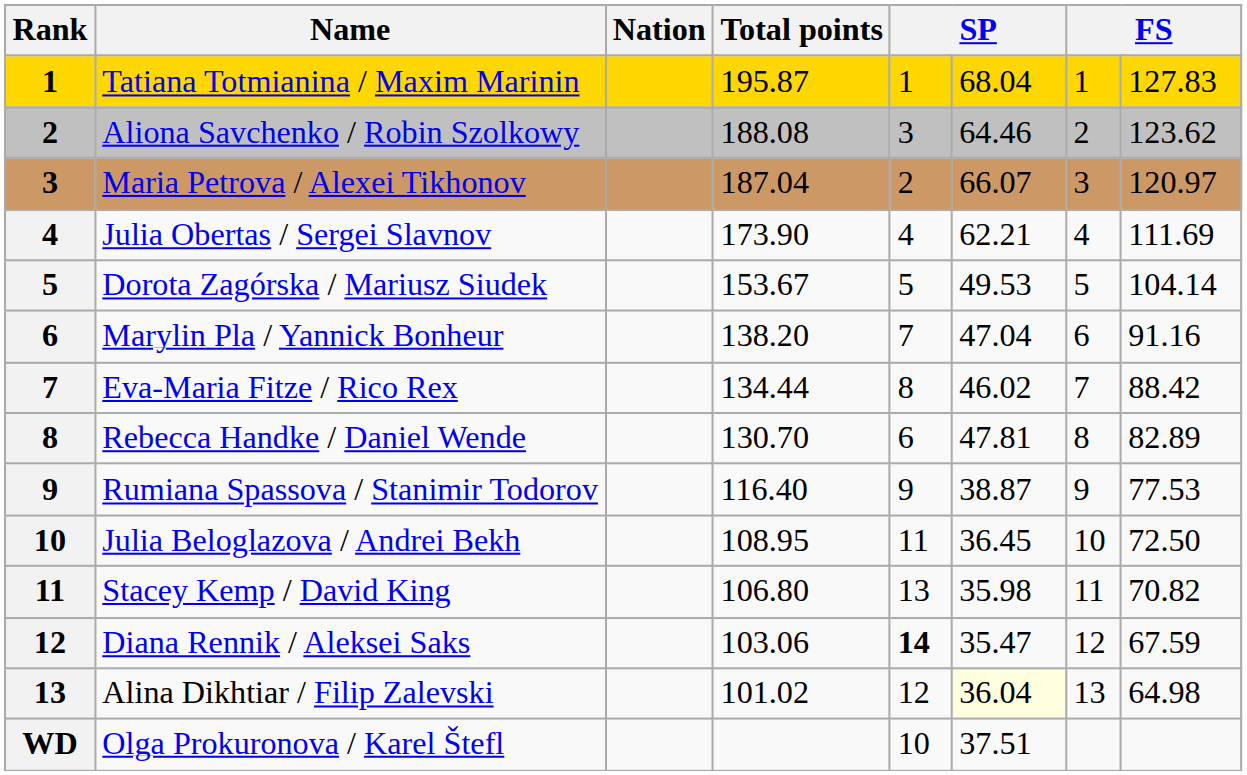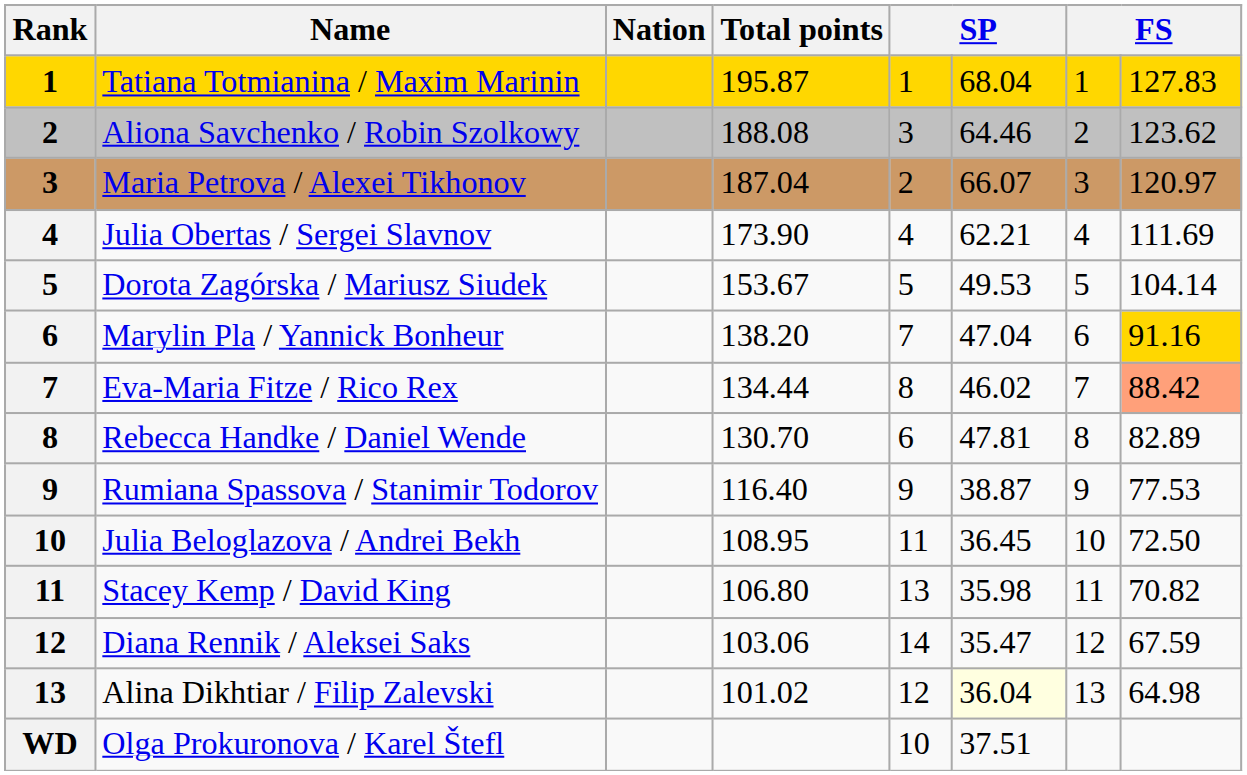(1164, 336) no background -> (1164, 336) gold background
(1164, 387) no background -> (1164, 387) lightsalmon background
(914, 642) bold -> (914, 642) normal
